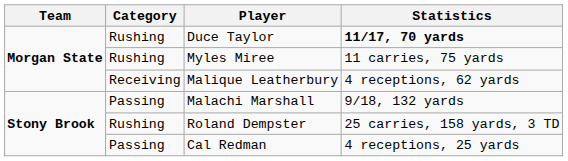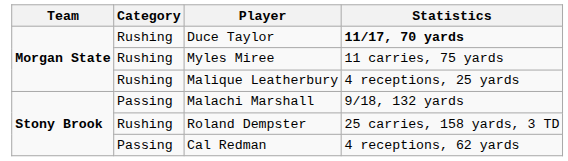(145, 80) Receiving -> (145, 80) Rushing
(432, 80) 4 receptions, 62 yards -> (432, 80) 4 receptions, 25 yards
(432, 145) 4 receptions, 25 yards -> (432, 145) 4 receptions, 62 yards
